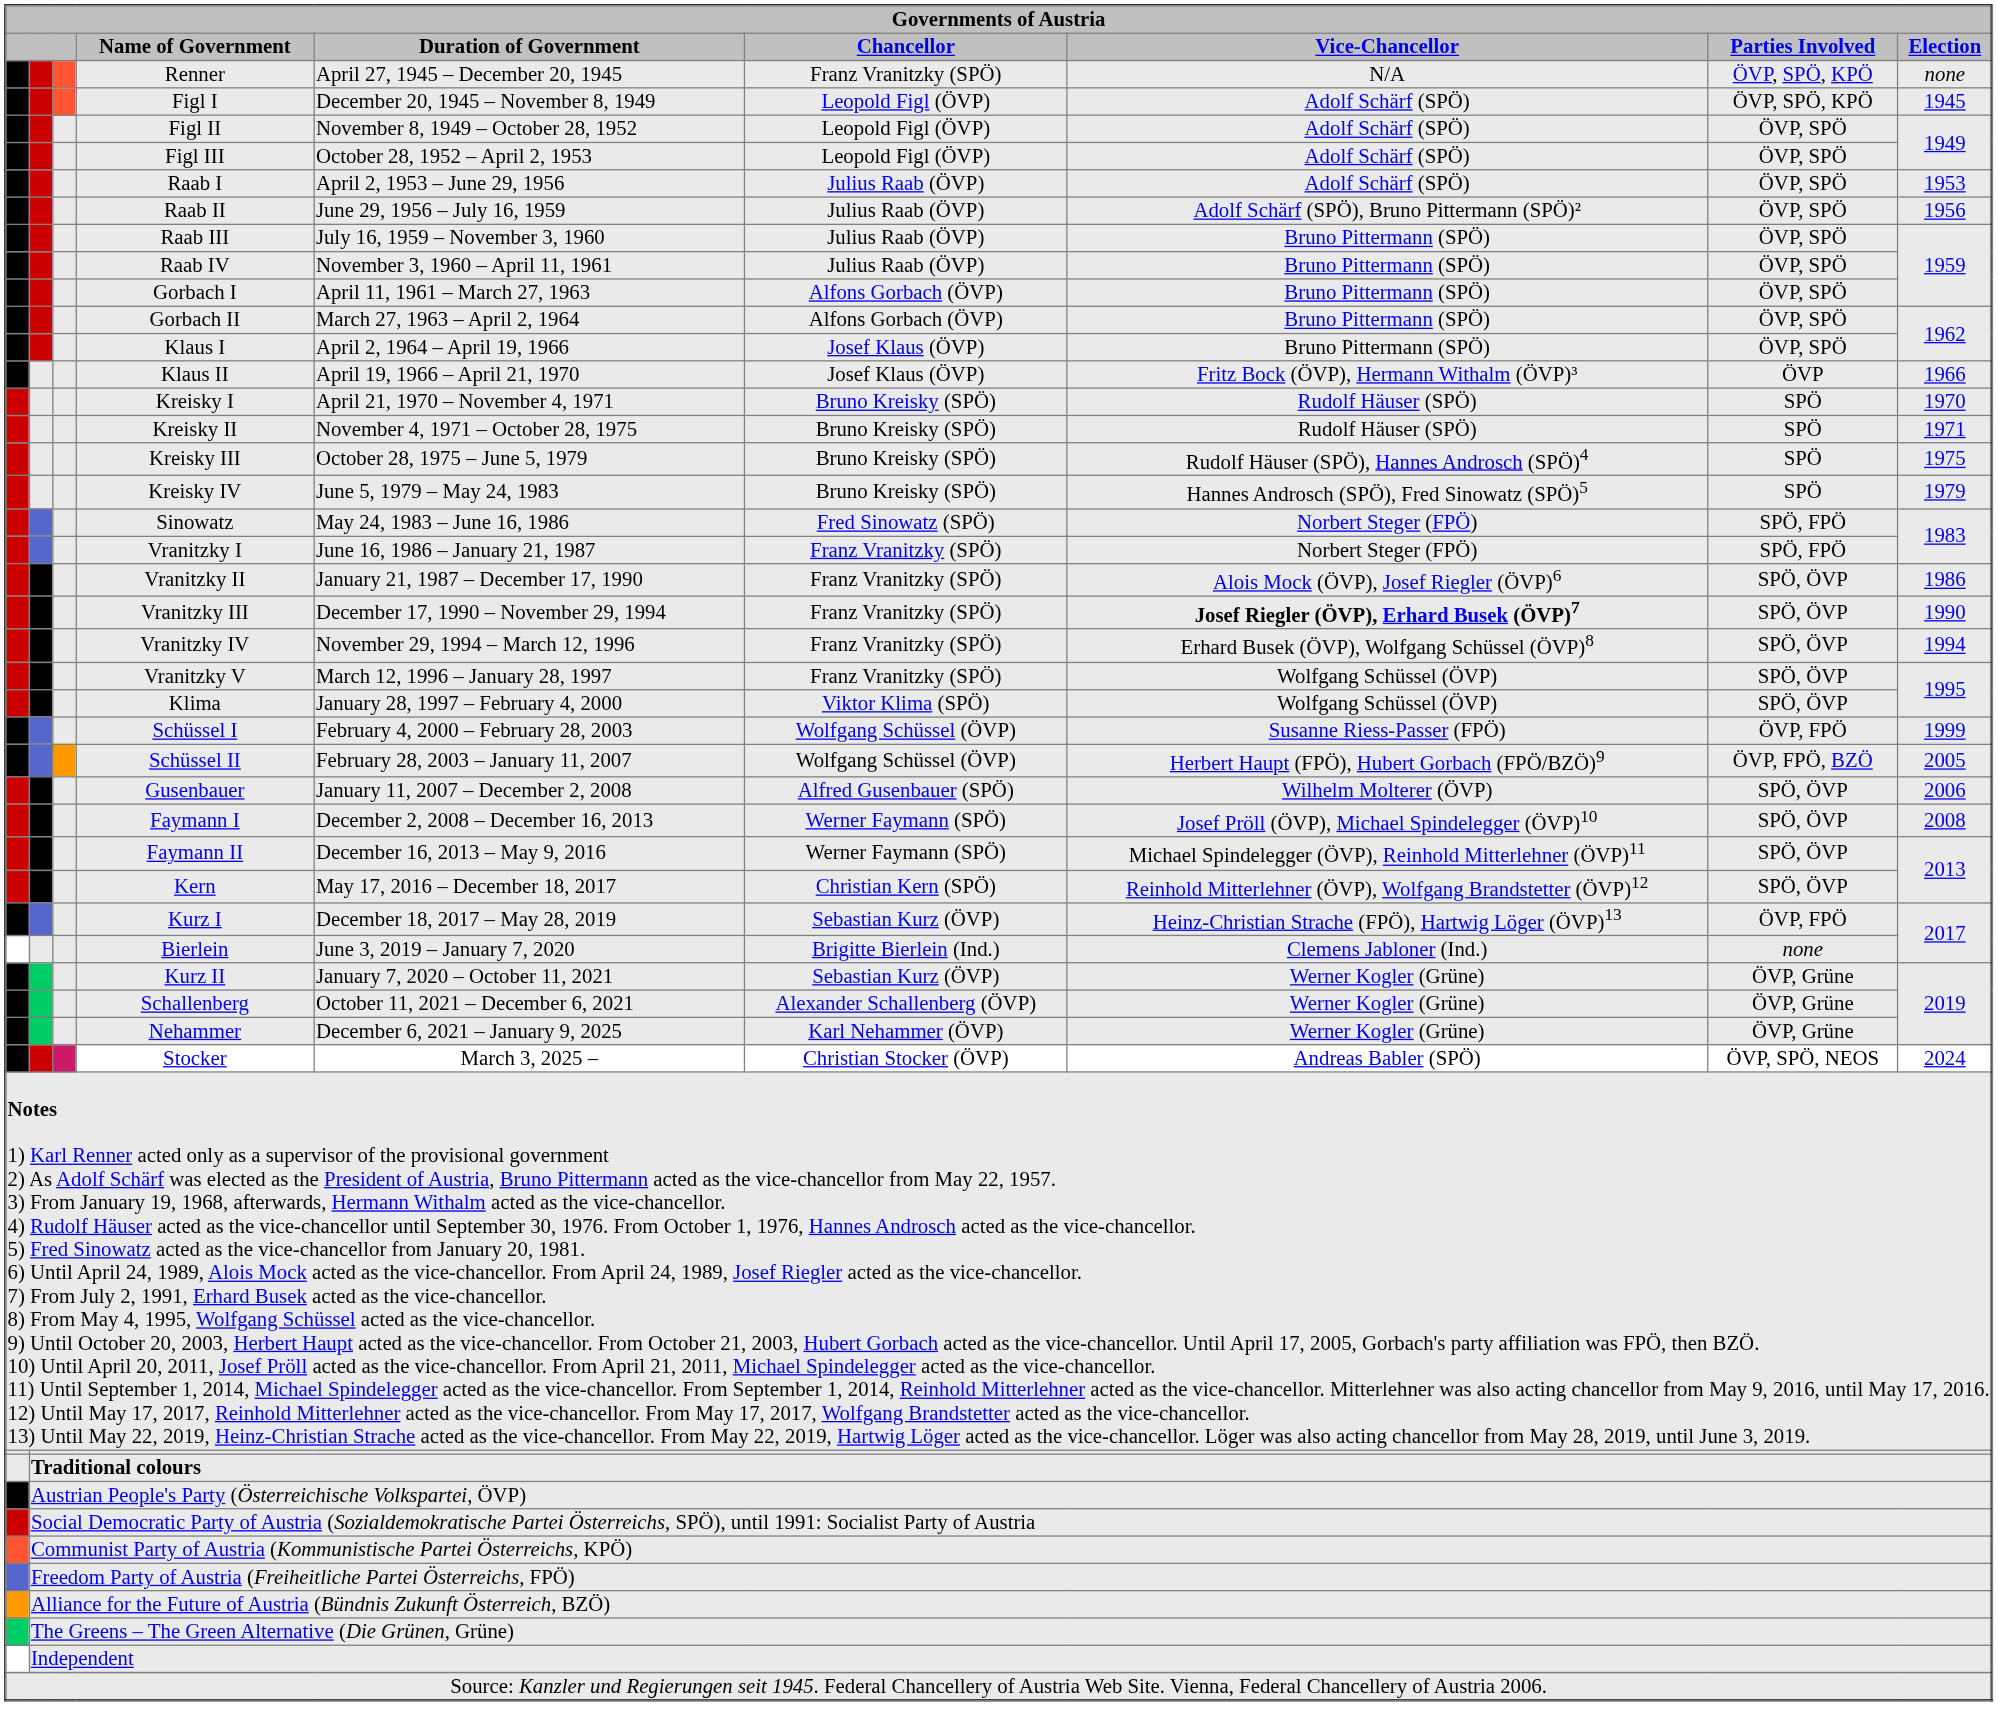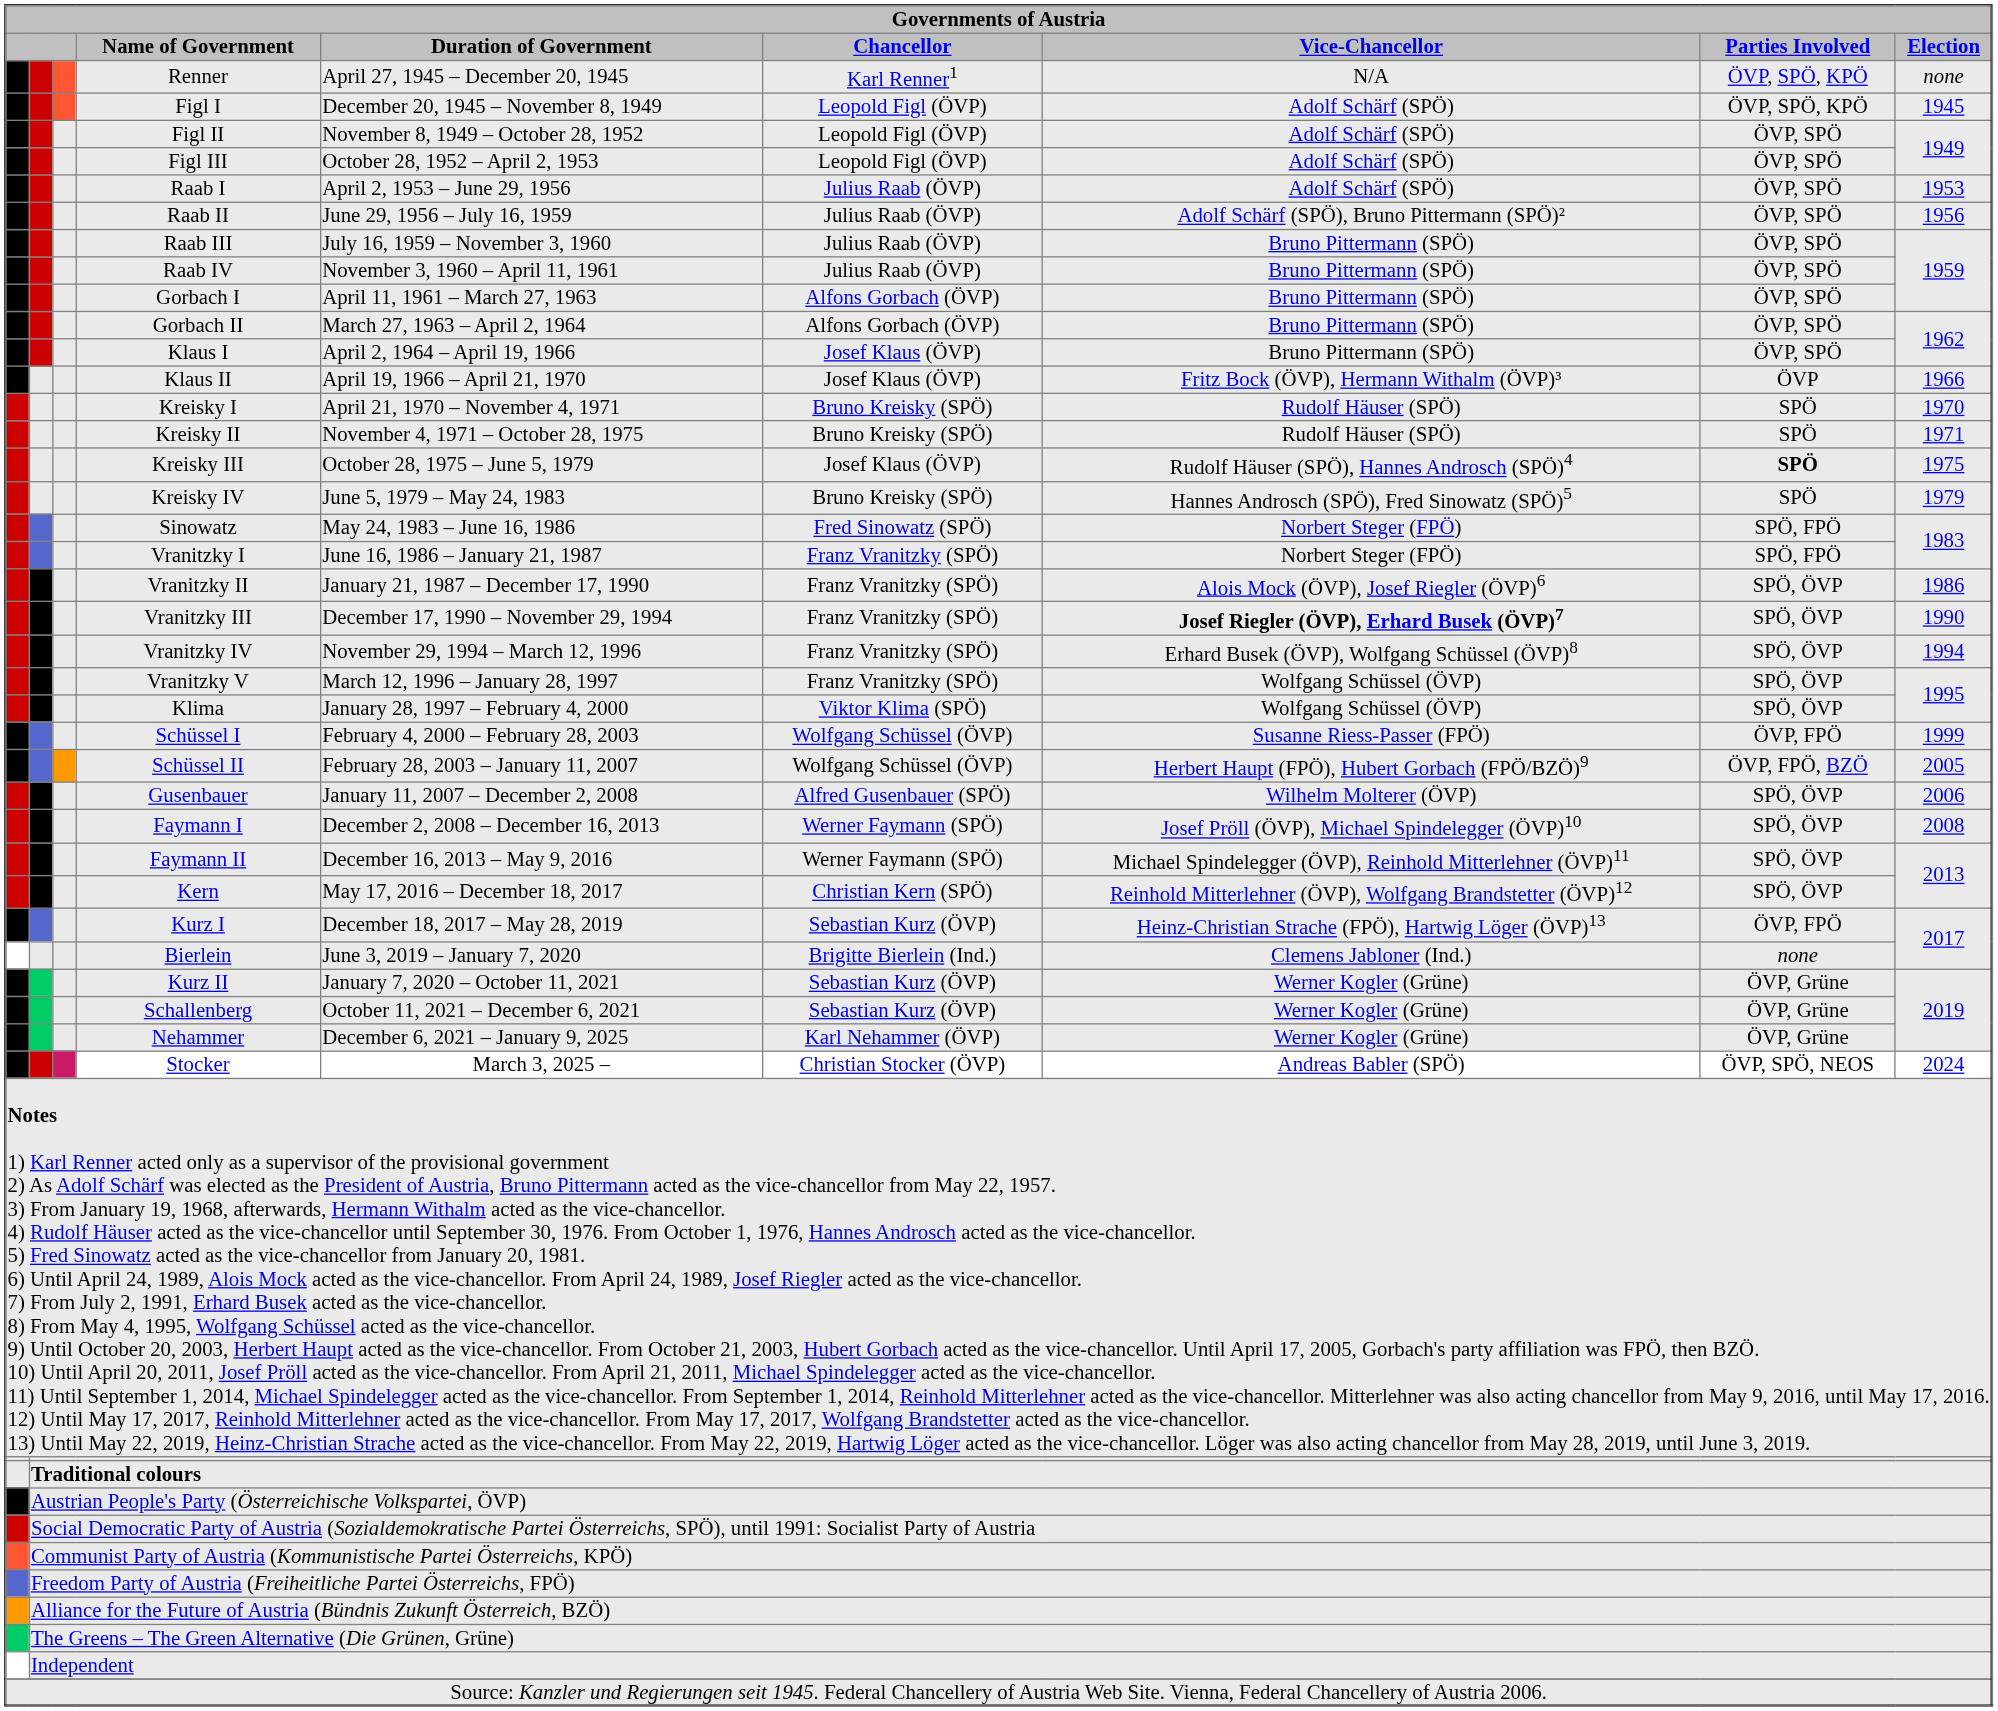(906, 74) Franz Vranitzky (SPÖ) -> (902, 76) Karl Renner1
(906, 459) Bruno Kreisky (SPÖ) -> (902, 464) Josef Klaus (ÖVP)
(1803, 459) normal -> (1798, 464) bold
(906, 1003) Alexander Schallenberg (ÖVP) -> (902, 1009) Sebastian Kurz (ÖVP)
